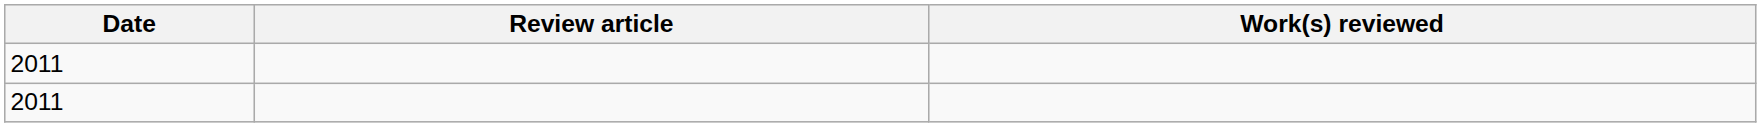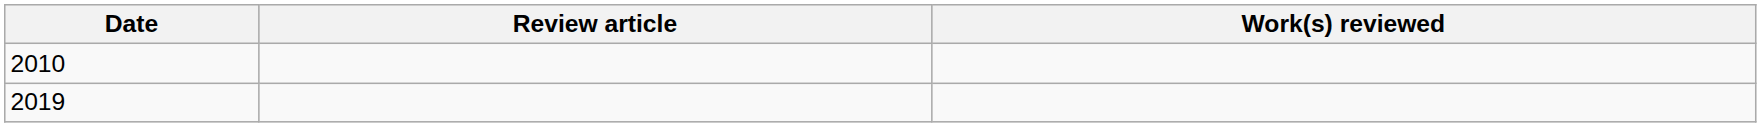(37, 63) 2011 -> (38, 63) 2010
(37, 102) 2011 -> (38, 102) 2019
